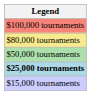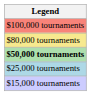(43, 54) normal -> (45, 54) bold
(45, 68) bold -> (43, 68) normal
